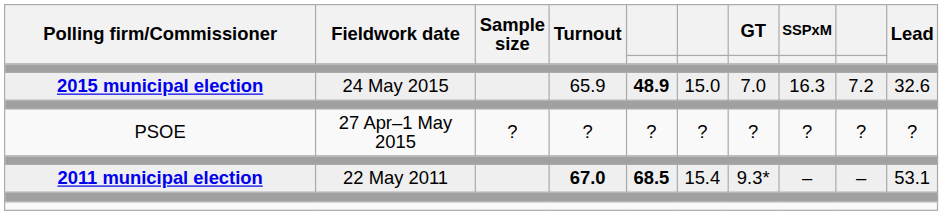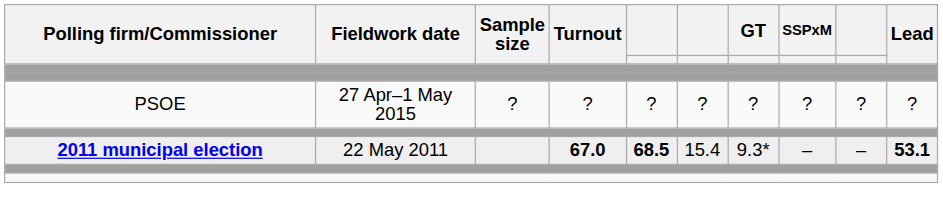- row: (160, 86)
(912, 178) normal -> (912, 150) bold
